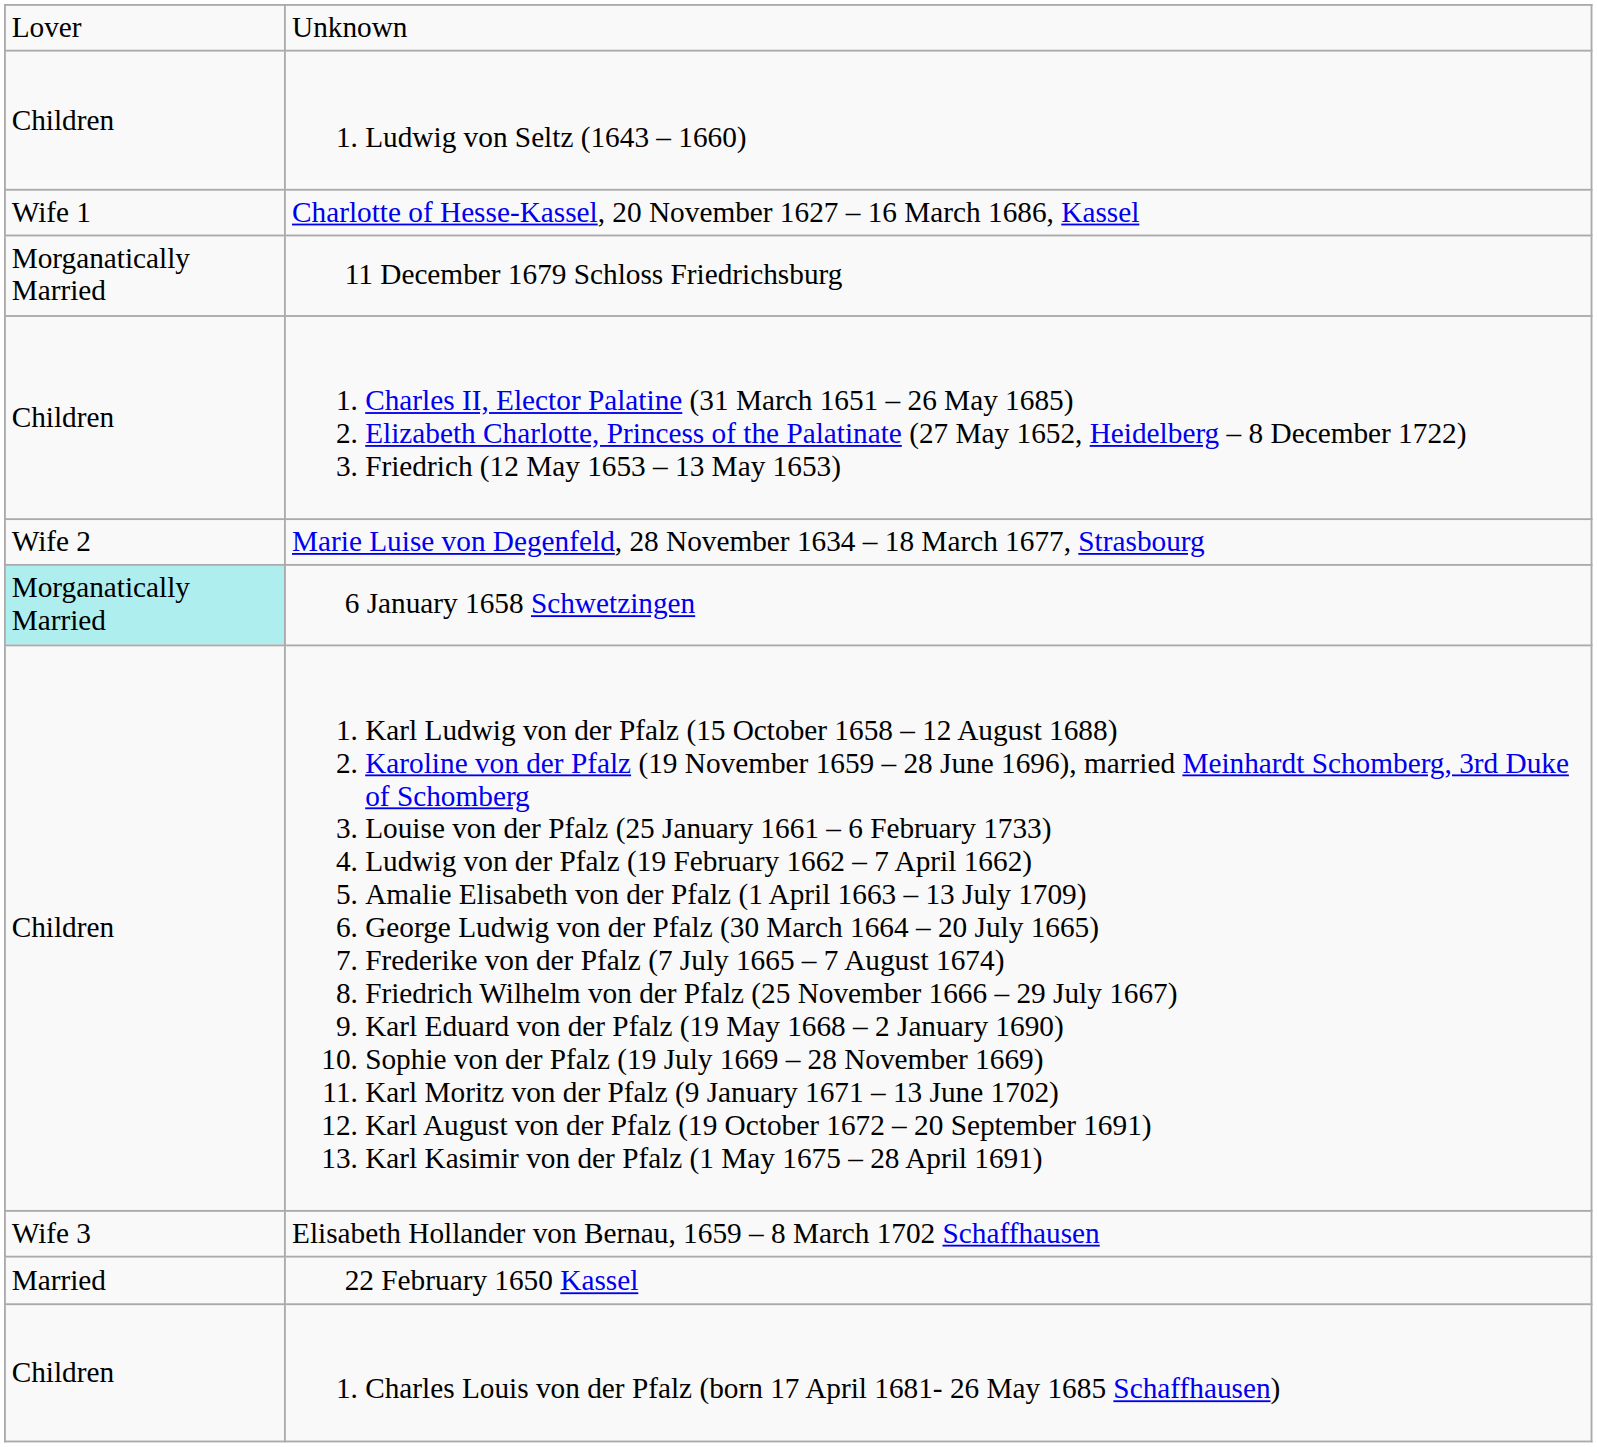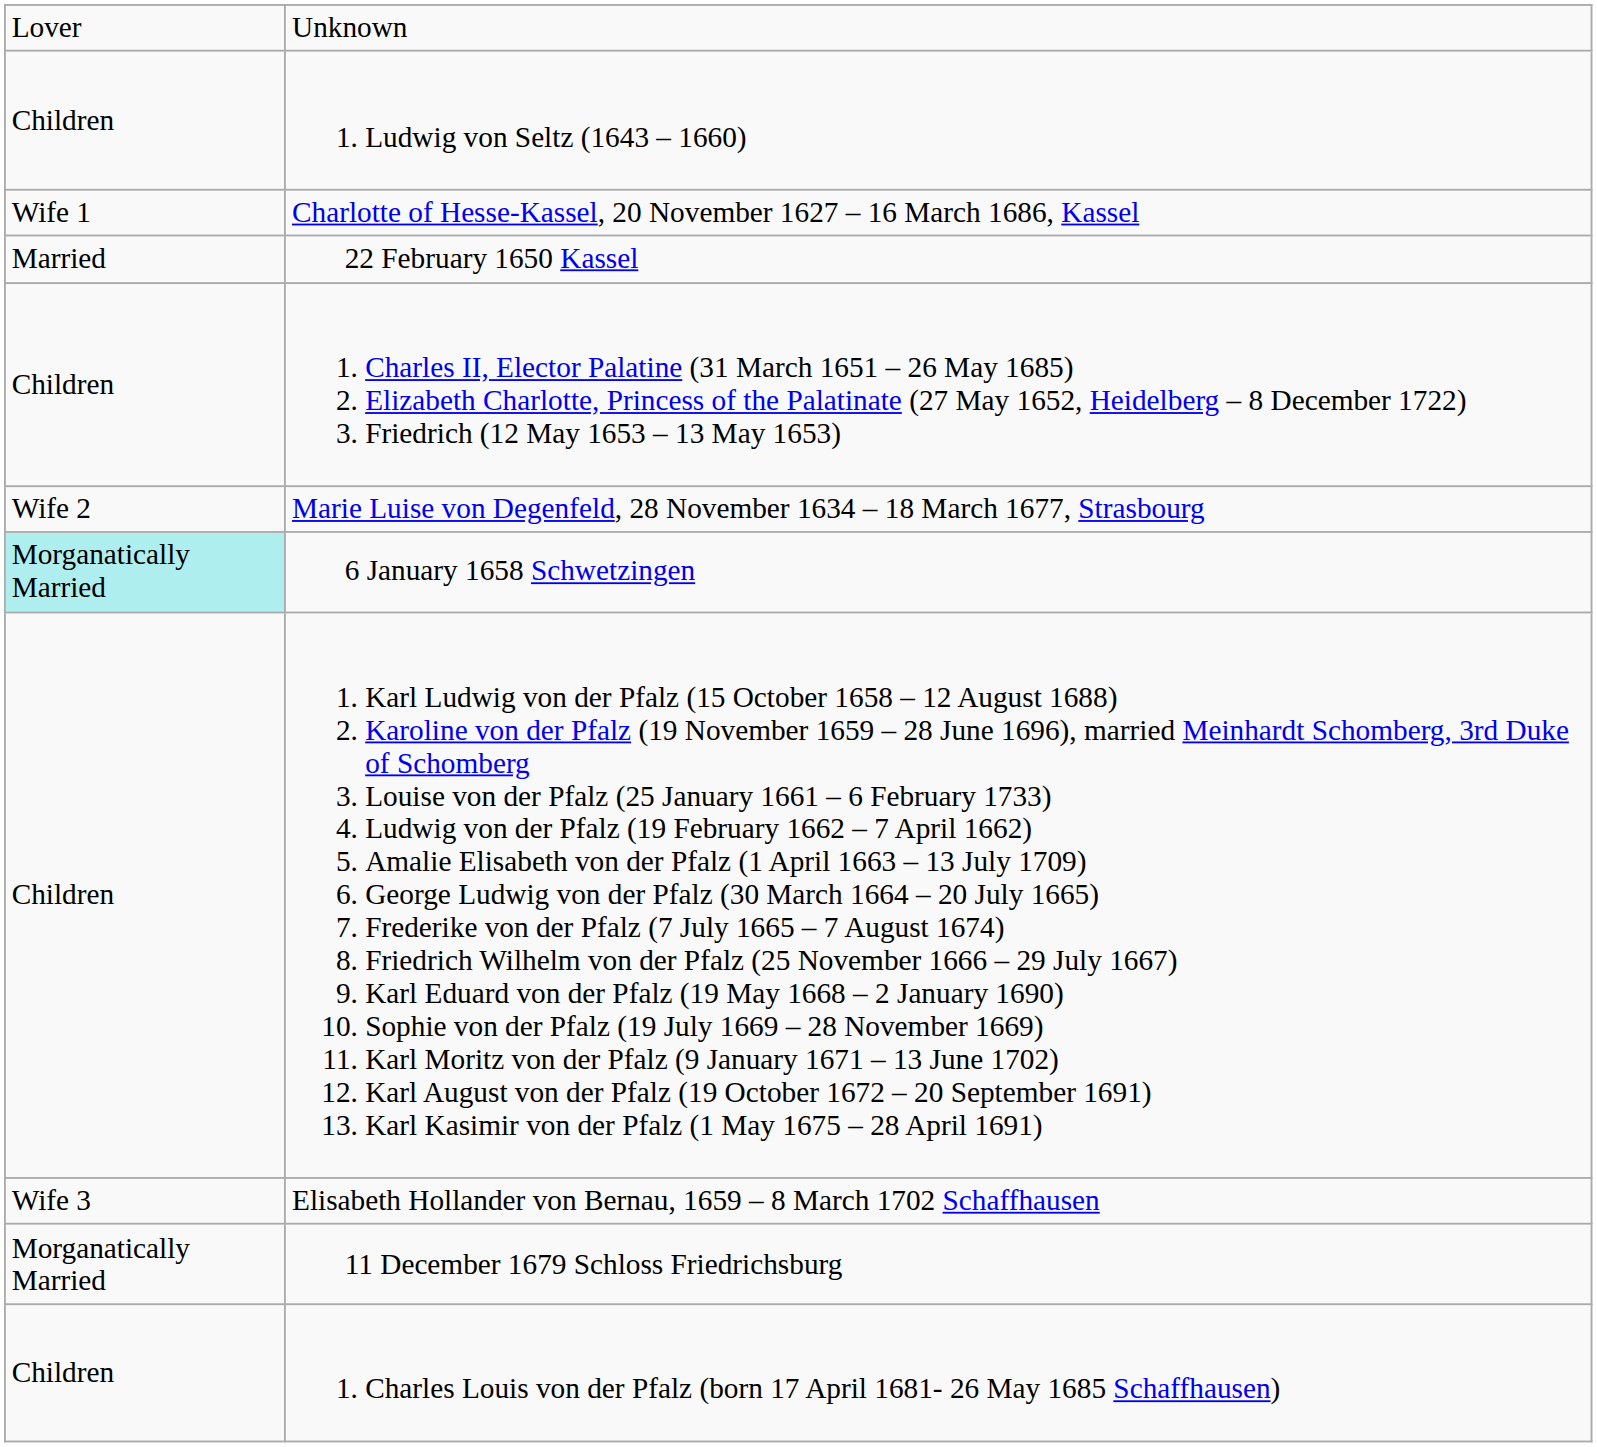rows swapped: (492, 1280) <-> (594, 274)
